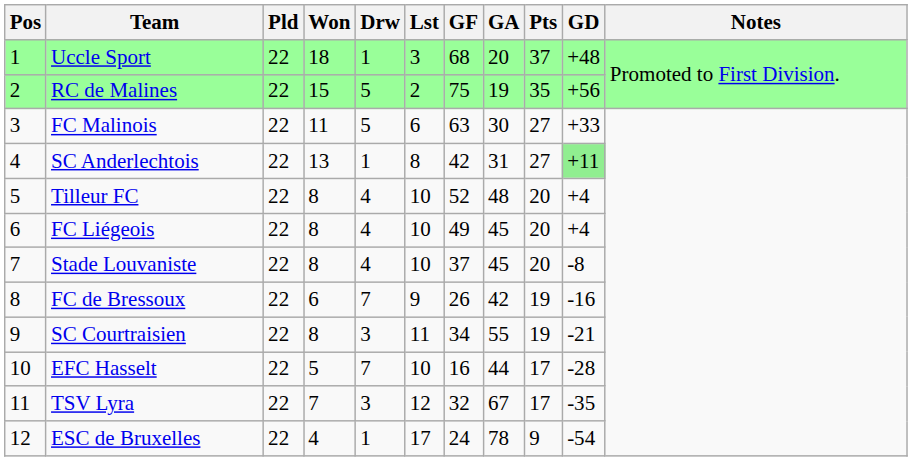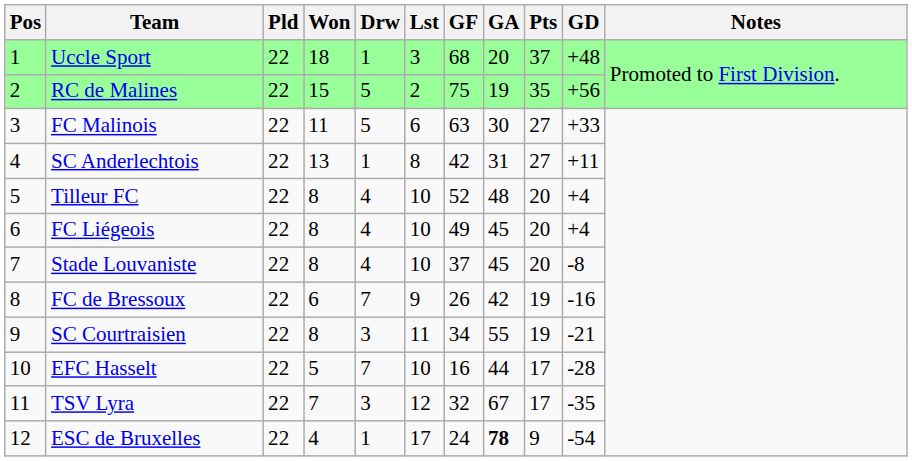(583, 160) lightgreen background -> (583, 160) no background
(498, 438) normal -> (498, 438) bold
